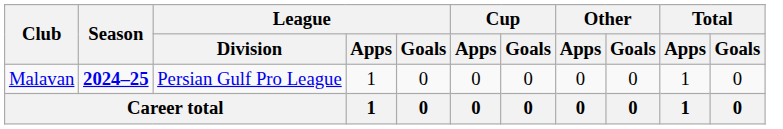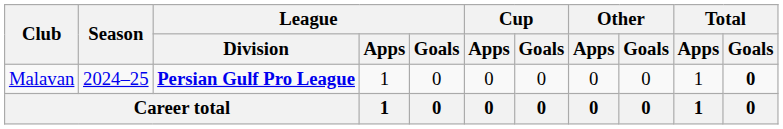(116, 78) bold -> (116, 78) normal
(249, 78) normal -> (256, 78) bold
(737, 78) normal -> (751, 78) bold
